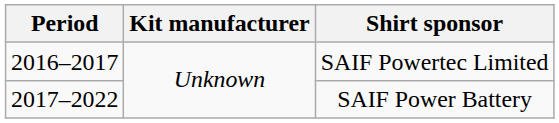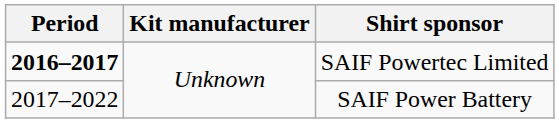(65, 61) normal -> (65, 61) bold
